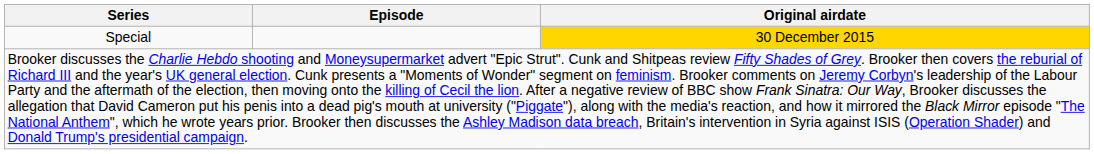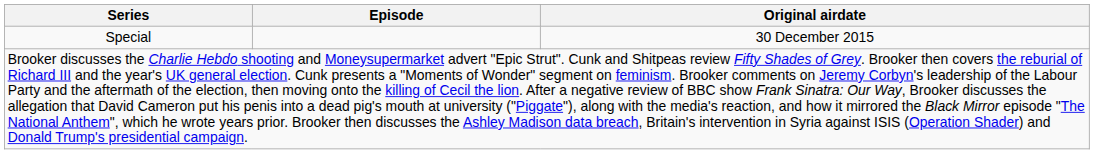(815, 37) gold background -> (815, 37) no background
